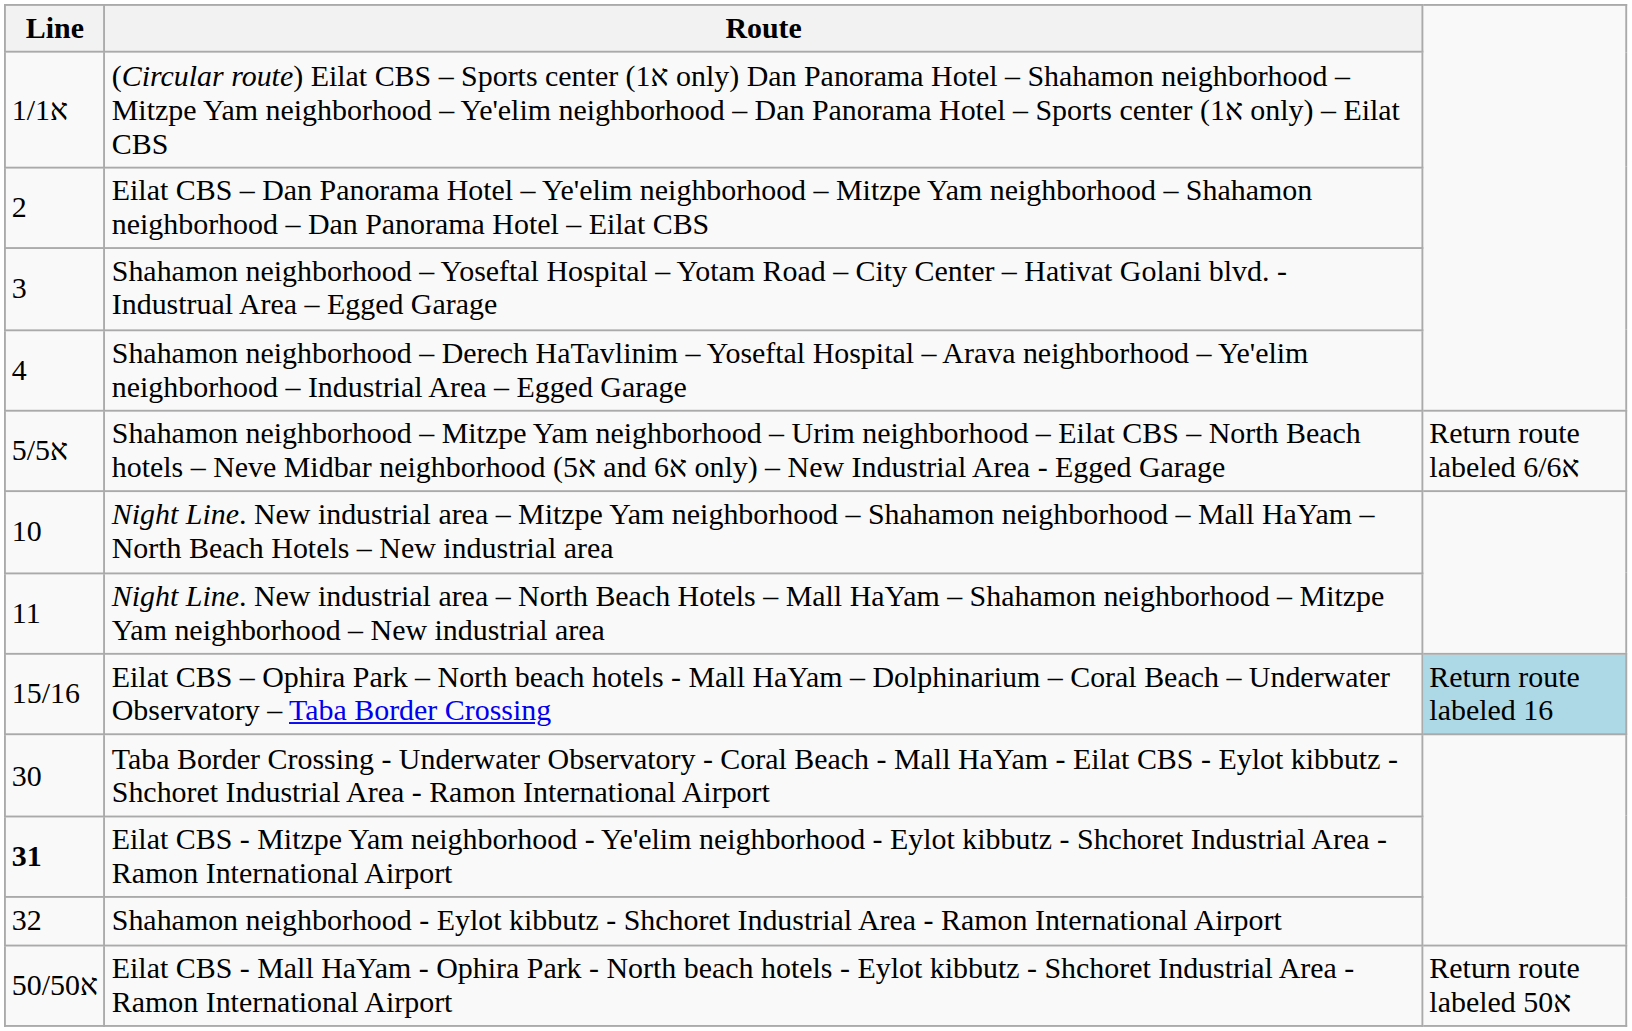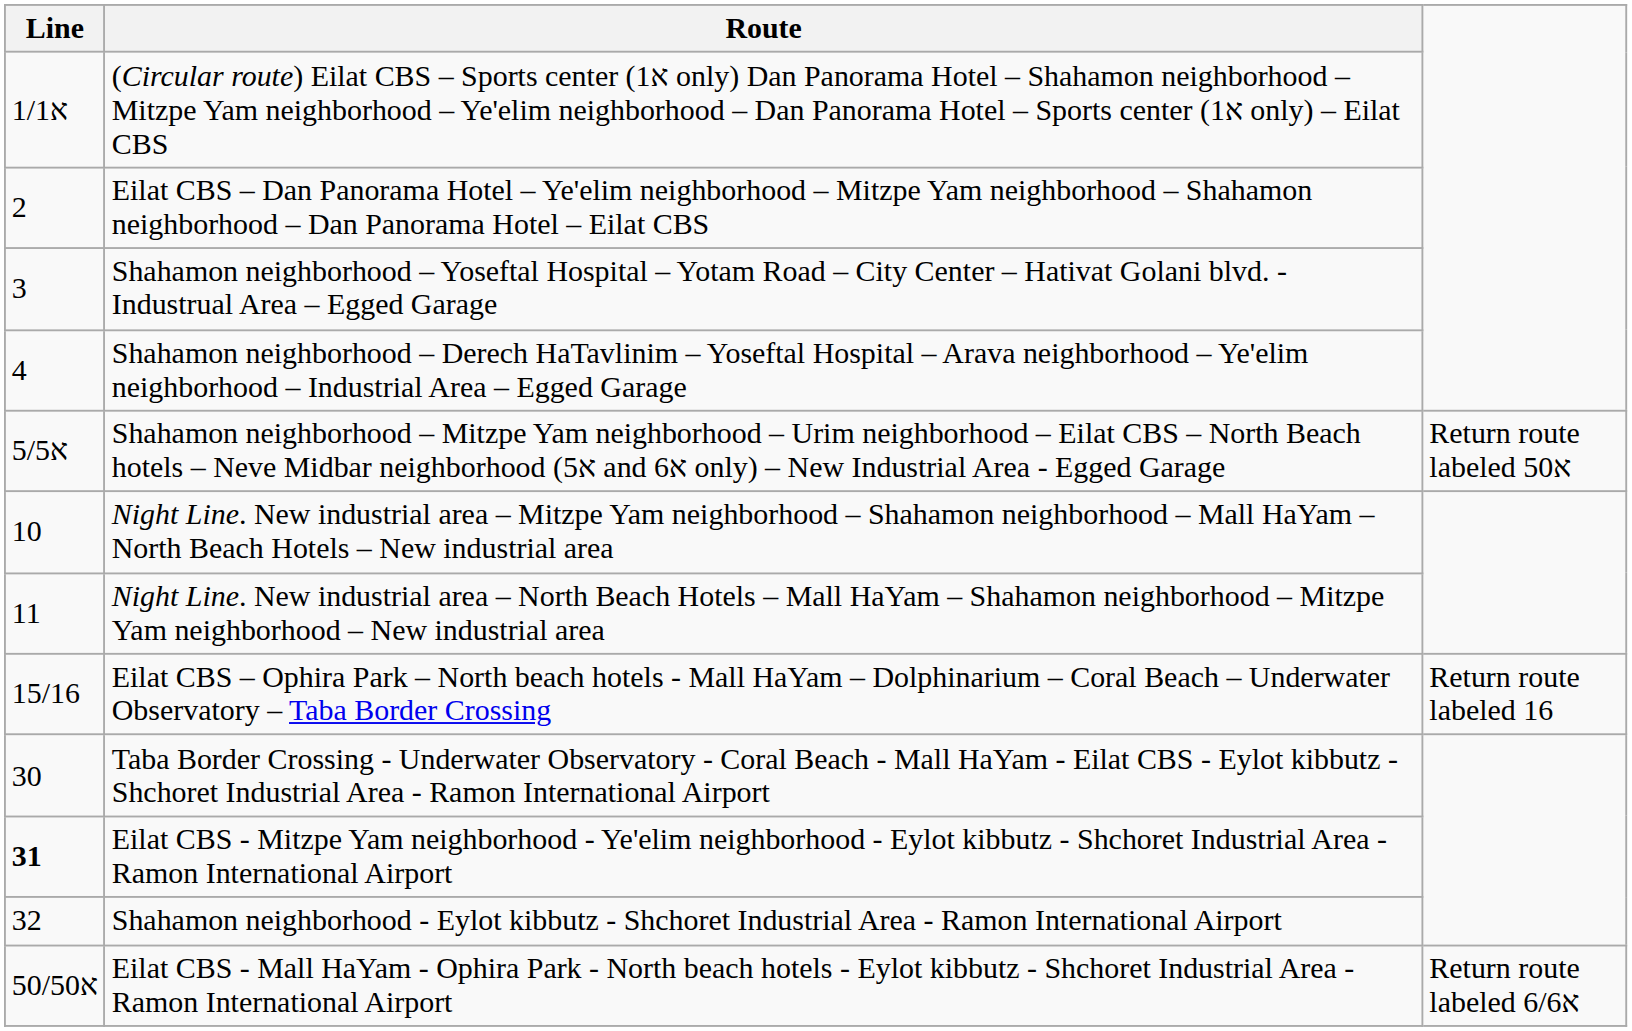(1505, 450) Return route labeled 6/6א -> (1505, 450) Return route labeled 50א
(1505, 693) lightblue background -> (1505, 693) no background
(1505, 984) Return route labeled 50א -> (1505, 984) Return route labeled 6/6א
